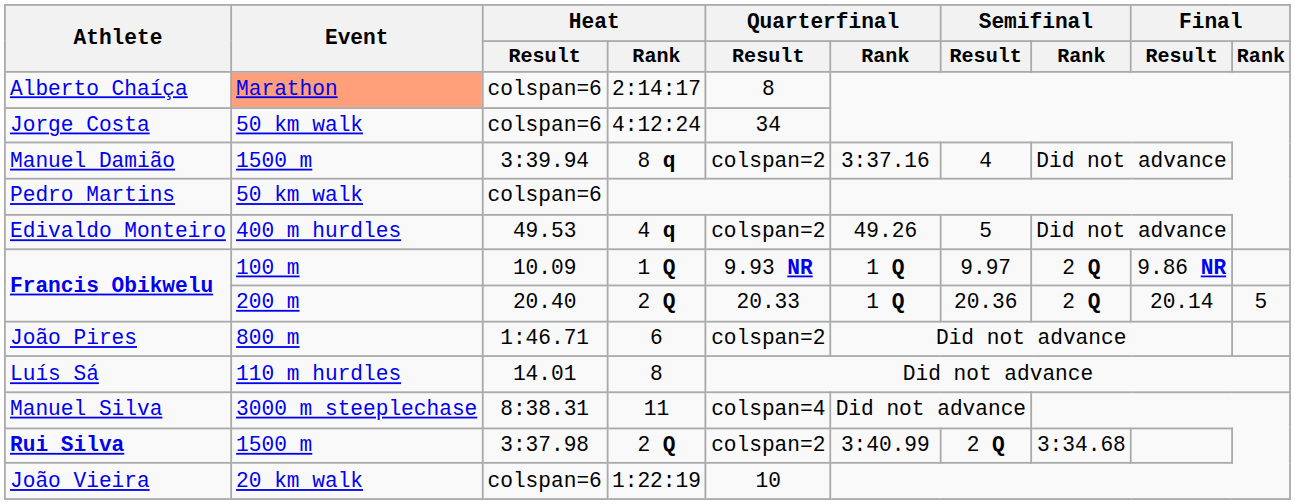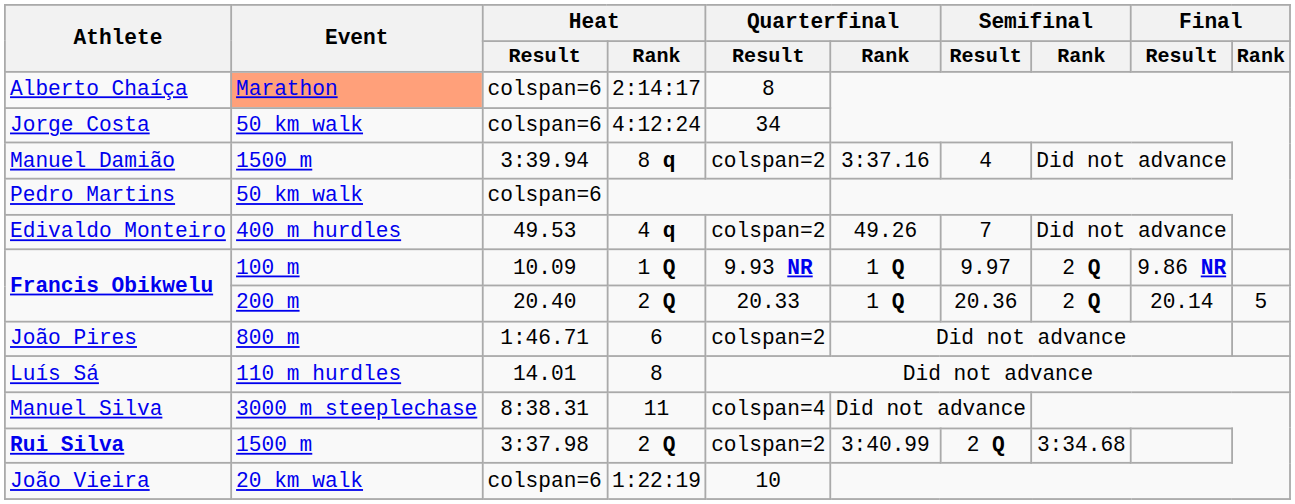(986, 232) 5 -> (986, 232) 7
